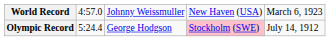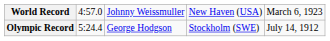(224, 28) pink background -> (224, 28) no background
